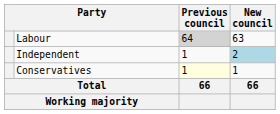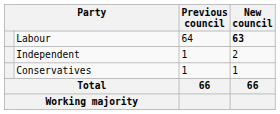(187, 39) lightgrey background -> (187, 39) no background
(238, 39) normal -> (238, 39) bold
(235, 55) lightblue background -> (235, 55) no background
(184, 70) lightyellow background -> (184, 70) no background
